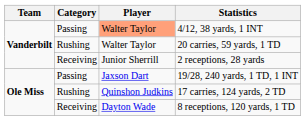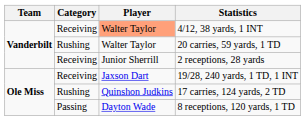(72, 29) Passing -> (77, 29) Receiving
(72, 76) Passing -> (77, 76) Receiving
(77, 107) Receiving -> (72, 107) Passing
